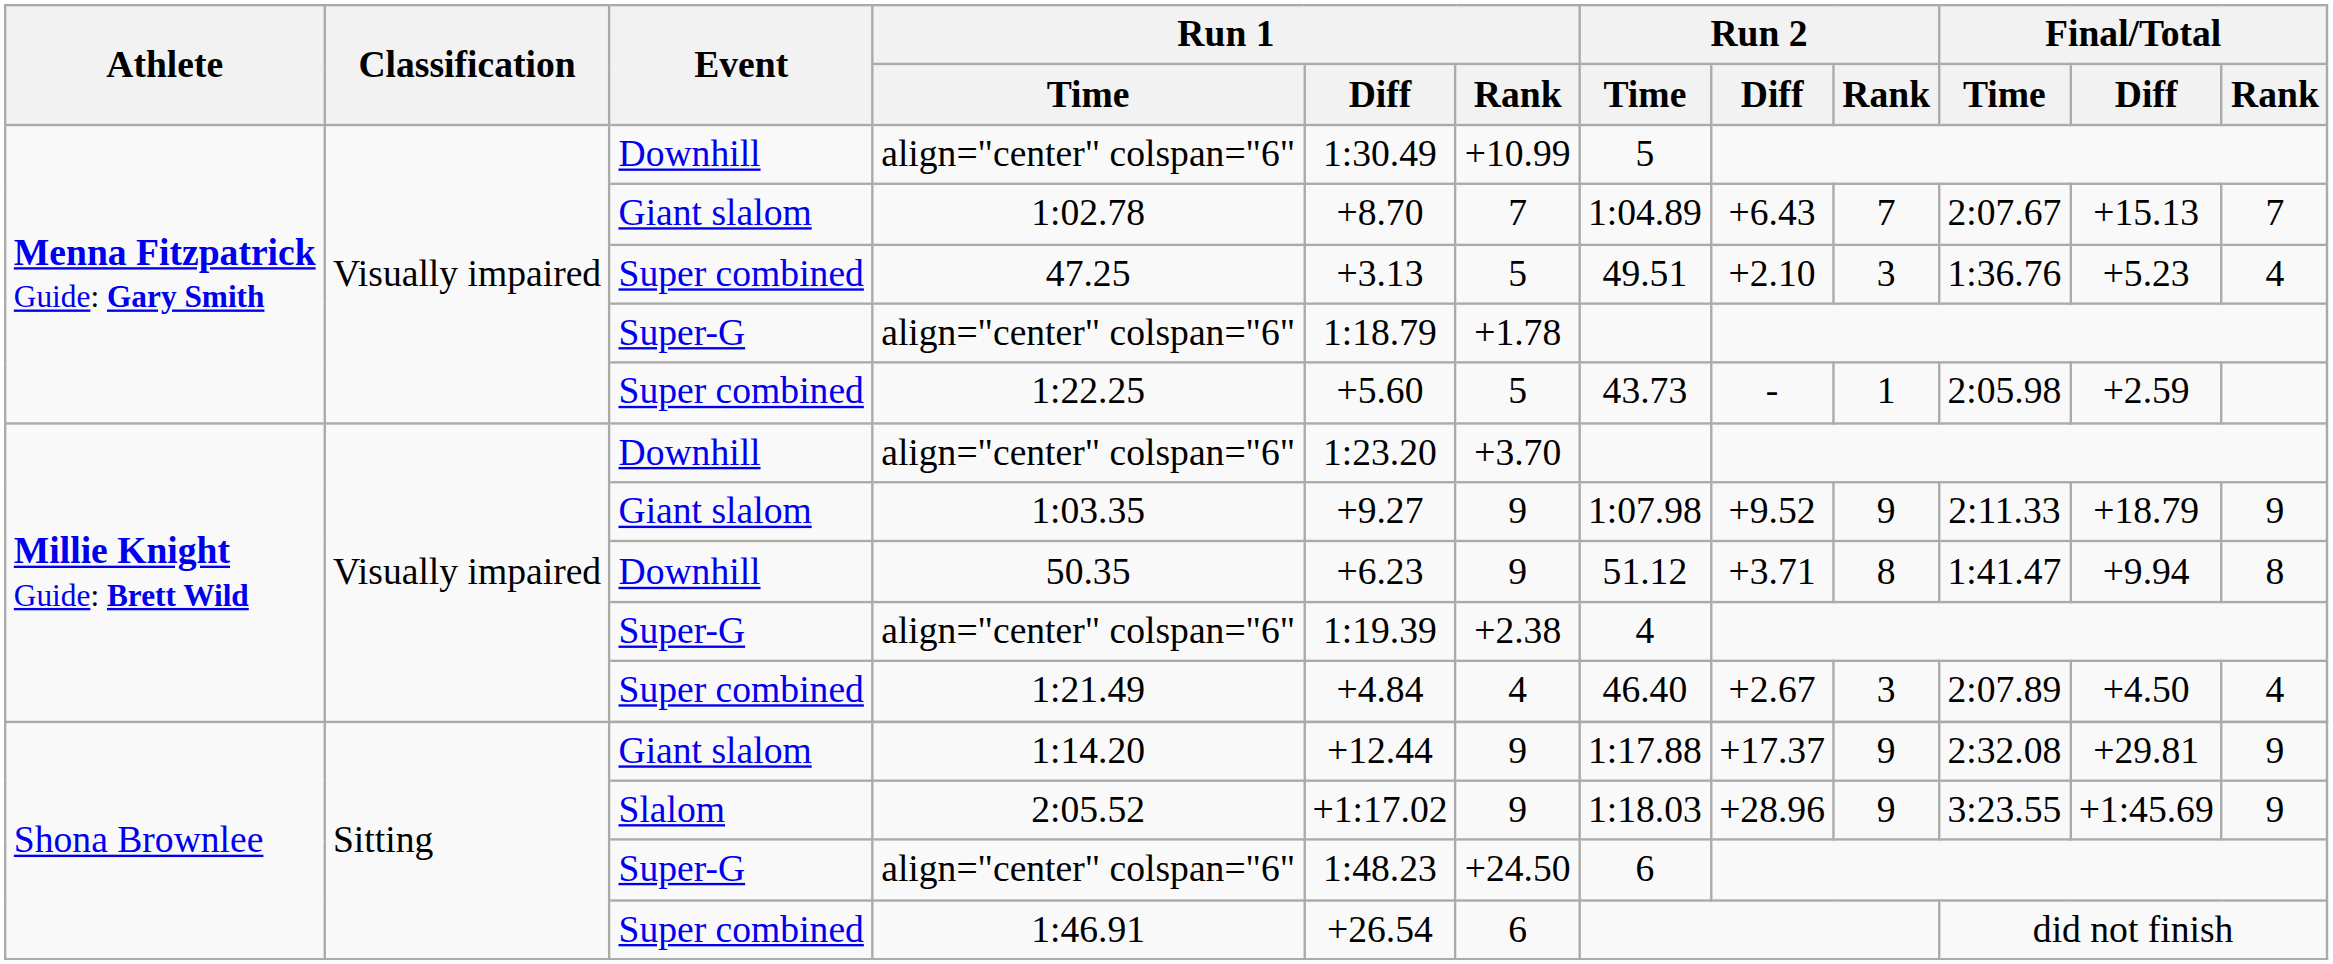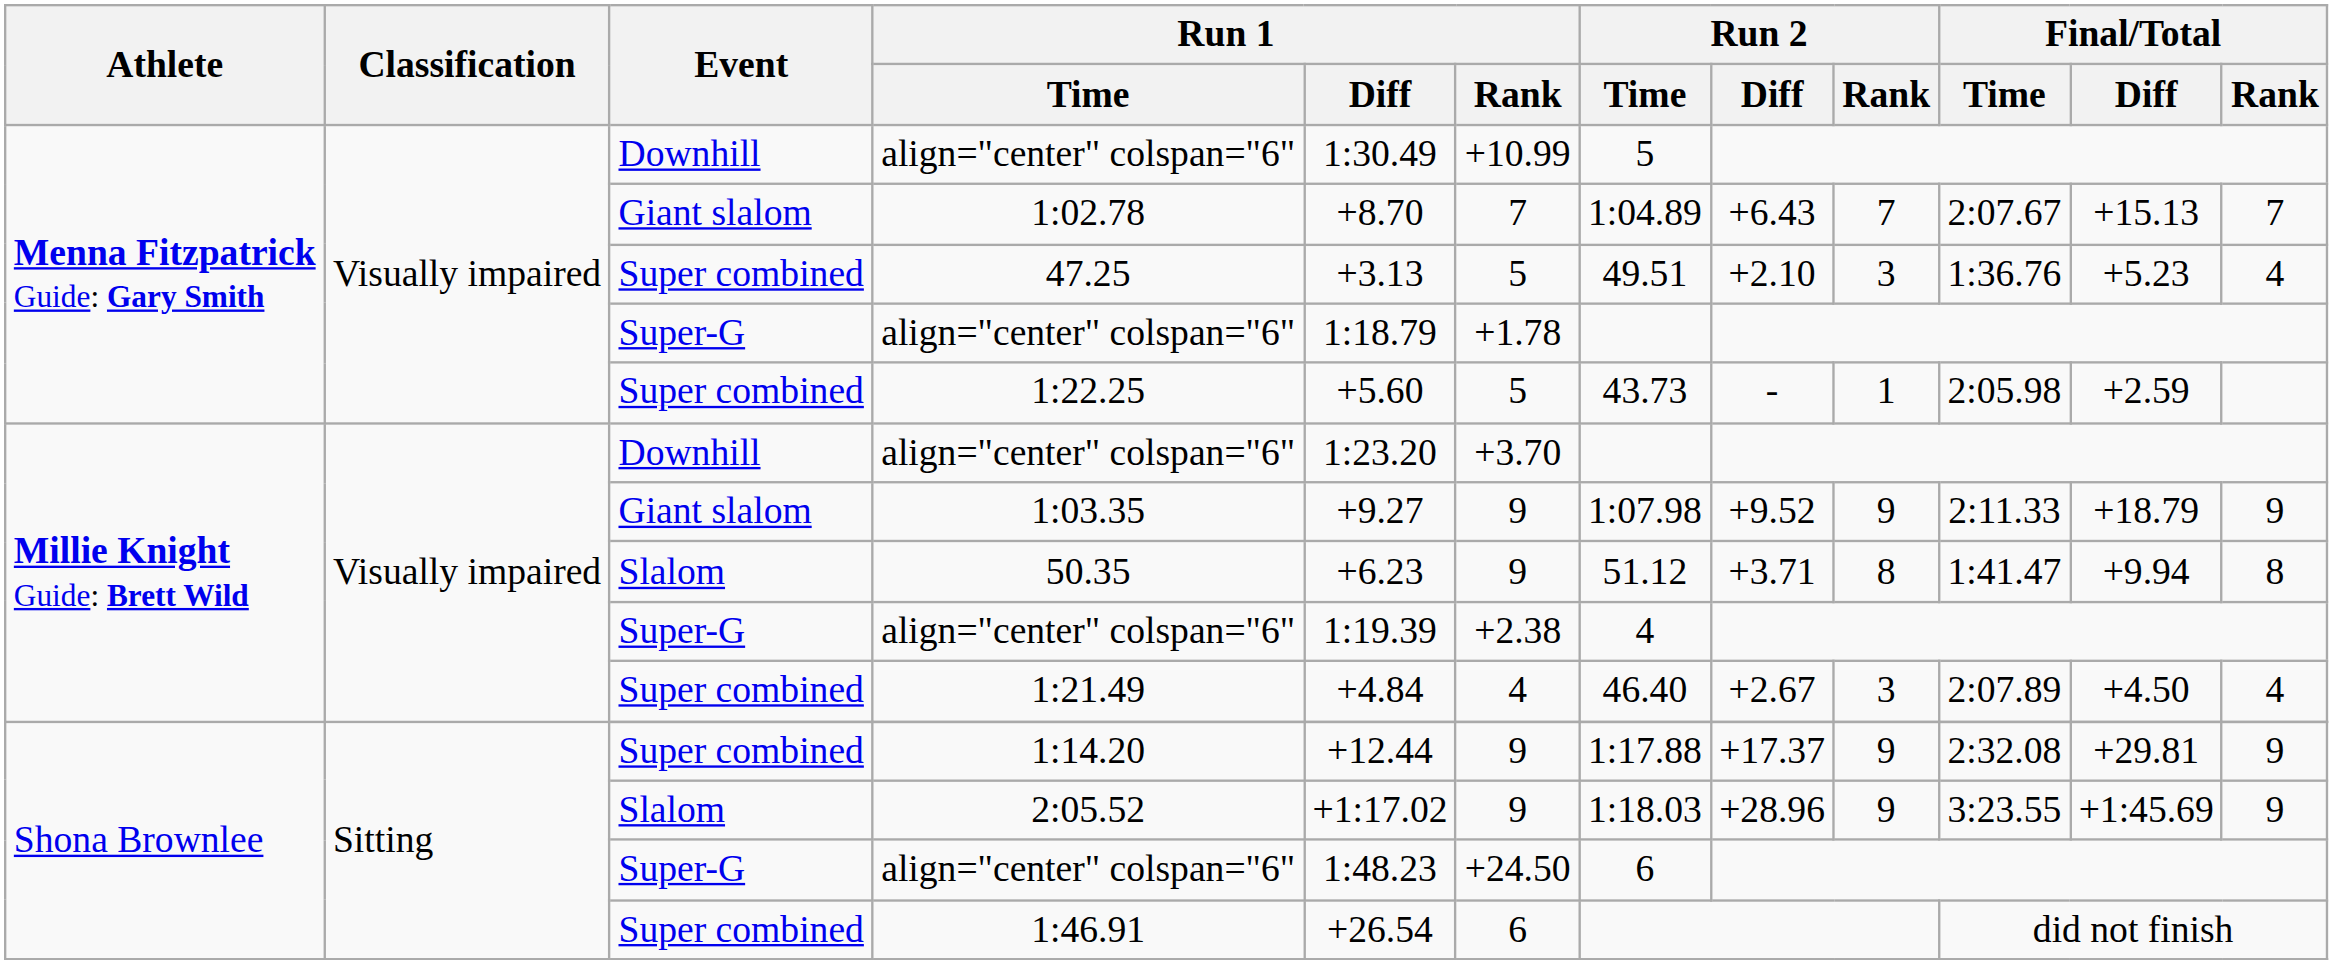(690, 570) Downhill -> (672, 570) Slalom
(715, 749) Giant slalom -> (741, 749) Super combined
